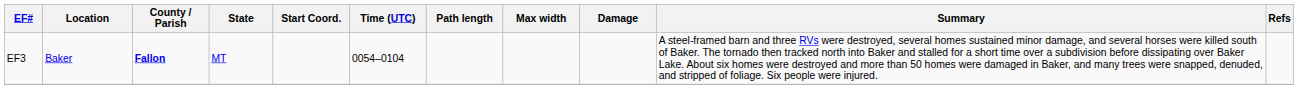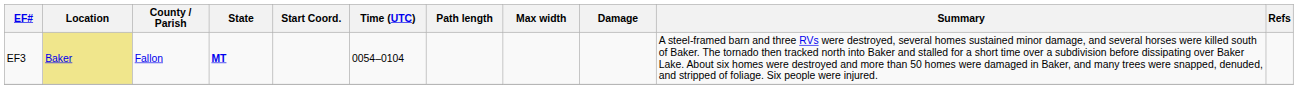(59, 58) no background -> (59, 58) khaki background
(150, 58) bold -> (149, 58) normal
(219, 58) normal -> (219, 58) bold
